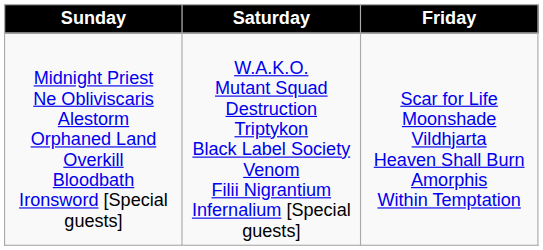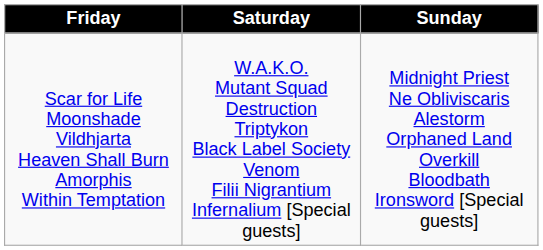columns swapped: (449, 18) <-> (93, 18)
